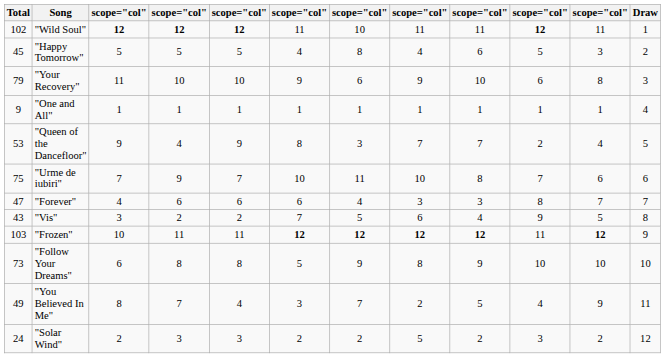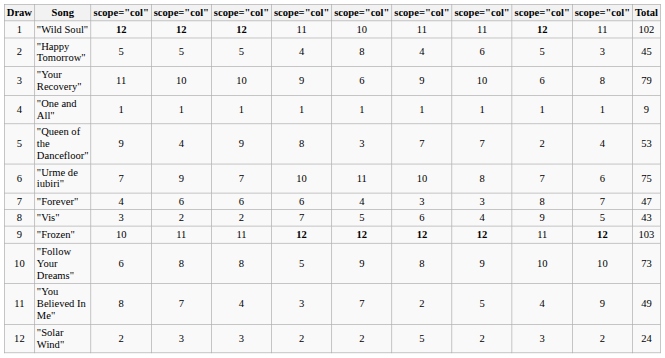columns swapped: (645, 12) <-> (18, 12)
